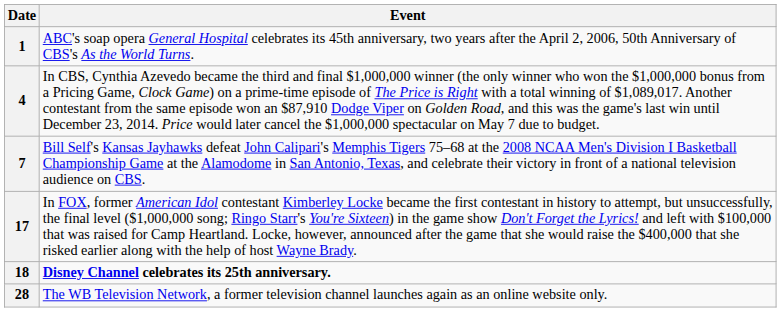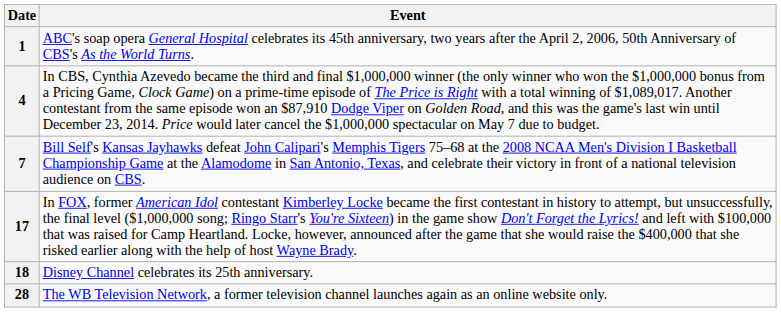(187, 272) bold -> (178, 272) normal
